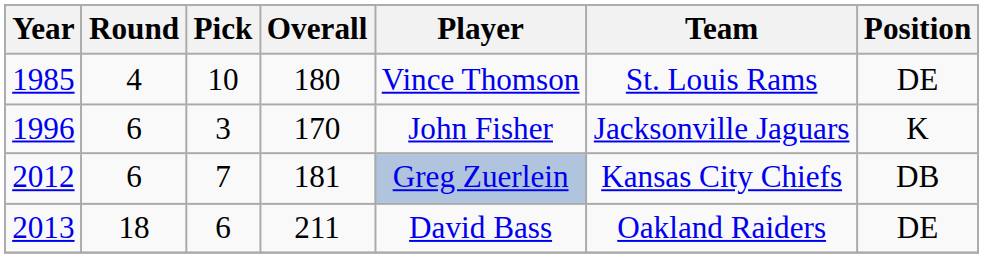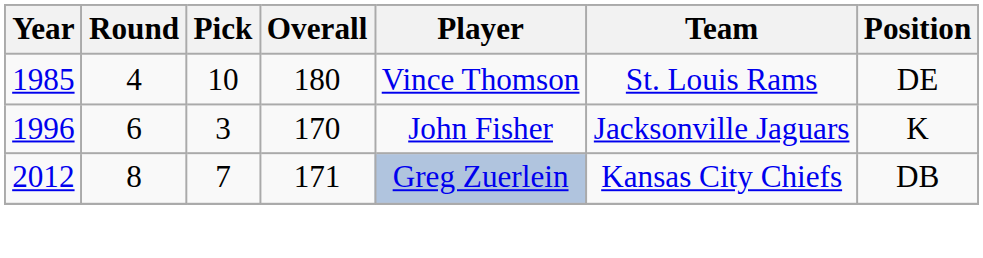(134, 177) 6 -> (134, 177) 8
(317, 177) 181 -> (317, 177) 171
- row: (43, 227)
